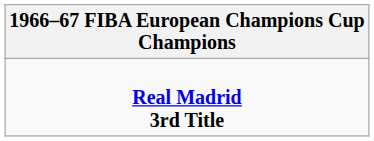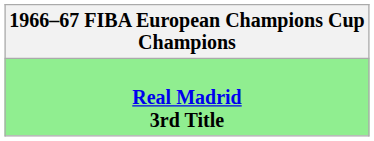(187, 108) no background -> (187, 108) lightgreen background
